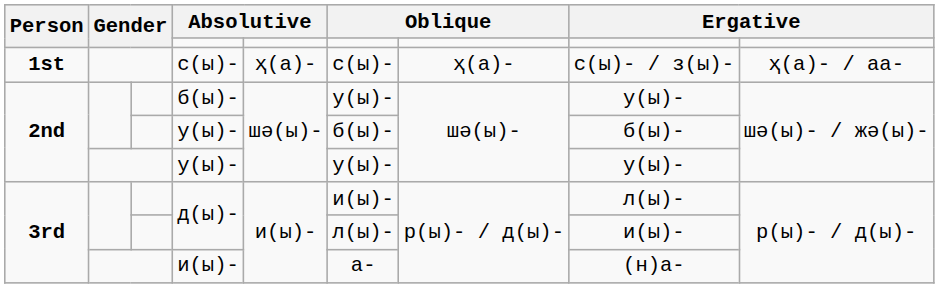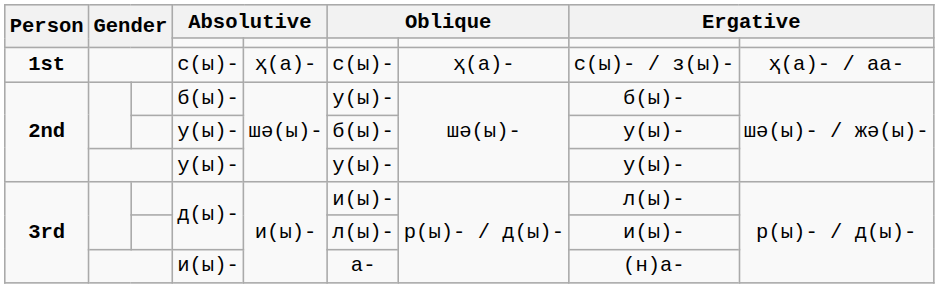(654, 98) у(ы)- -> (654, 98) б(ы)-
(654, 132) б(ы)- -> (654, 132) у(ы)-
